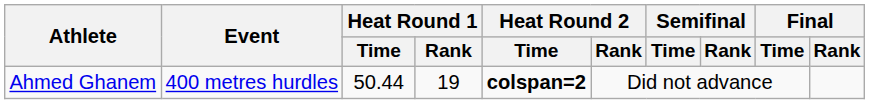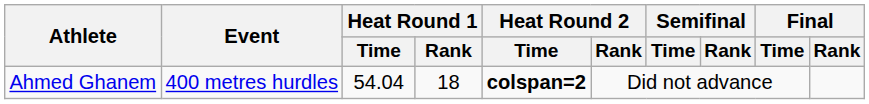(379, 83) 50.44 -> (379, 83) 54.04
(448, 83) 19 -> (448, 83) 18
